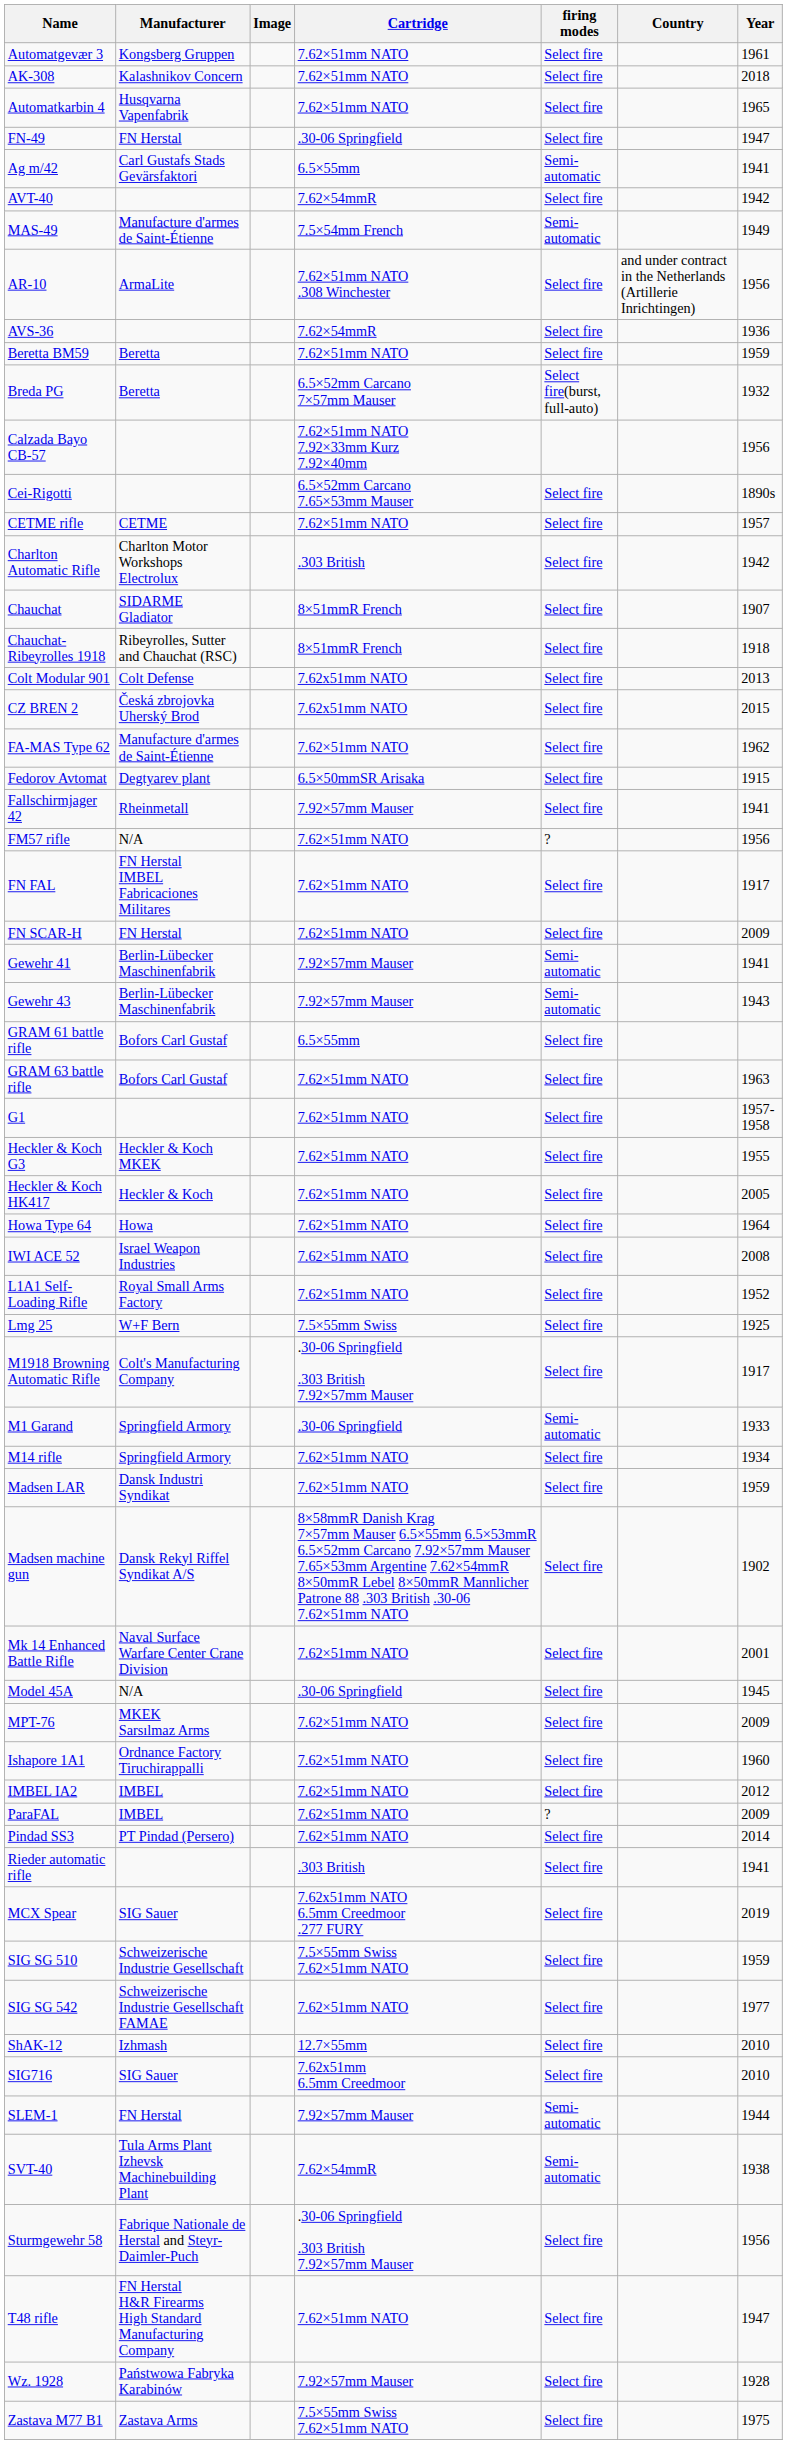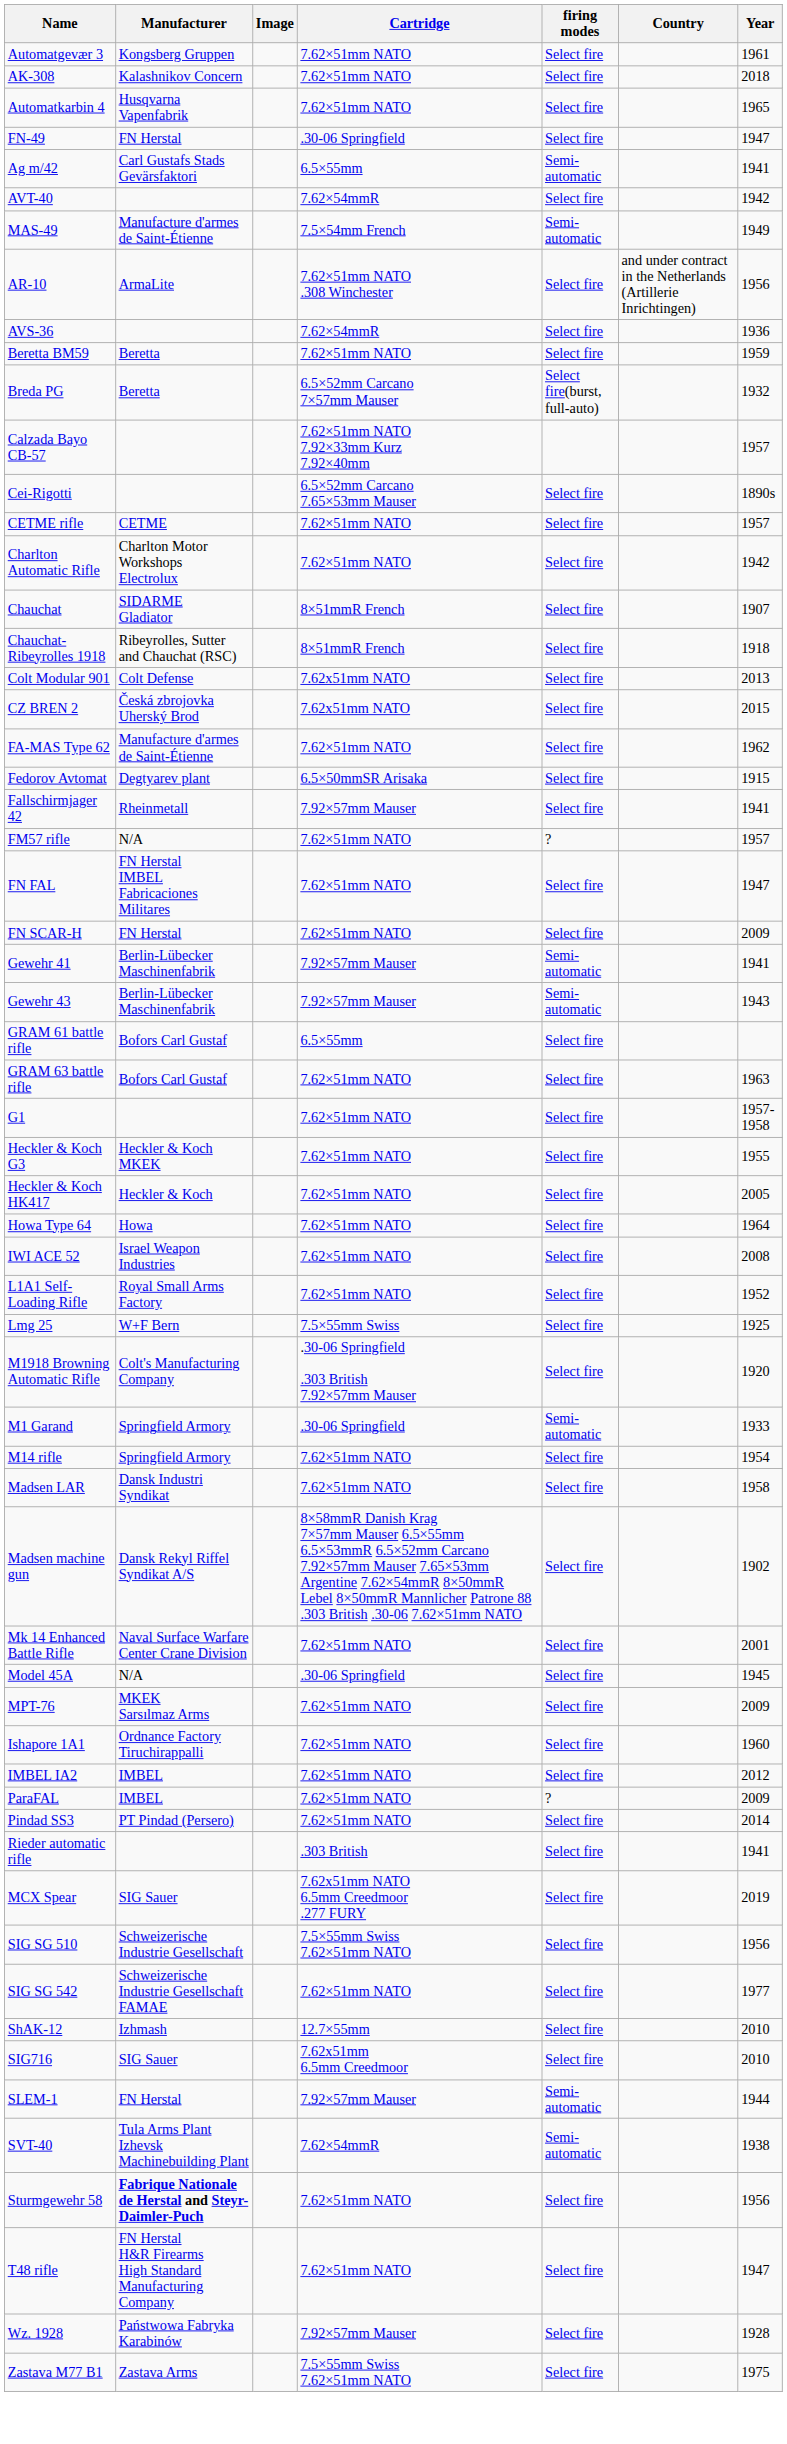(755, 446) 1956 -> (755, 446) 1957
(331, 562) .303 British -> (356, 562) 7.62×51mm NATO
(755, 839) 1956 -> (755, 839) 1957
(755, 886) 1917 -> (755, 886) 1947
(755, 1372) 1917 -> (755, 1372) 1920
(755, 1457) 1934 -> (755, 1457) 1954
(755, 1487) 1959 -> (755, 1487) 1958
(755, 1960) 1959 -> (755, 1944) 1956
(182, 2240) normal -> (183, 2200) bold
(356, 2240) .30-06 Springfield .303 British 7.92×57mm Mauser -> (356, 2200) 7.62×51mm NATO
